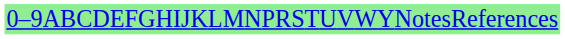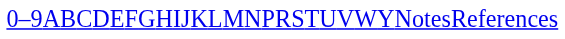(282, 18) lightgreen background -> (282, 18) no background
